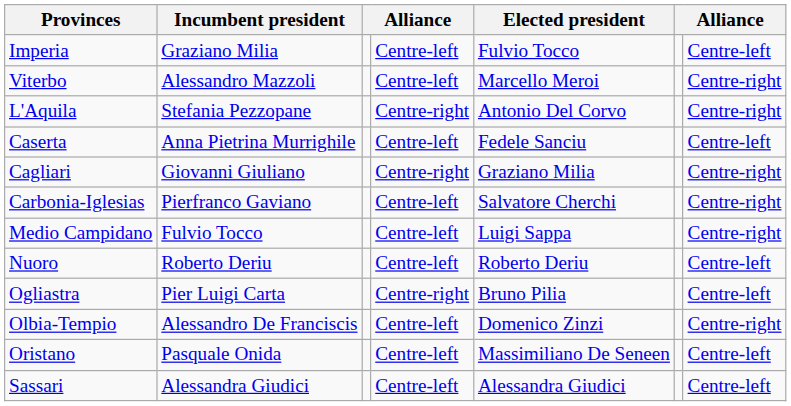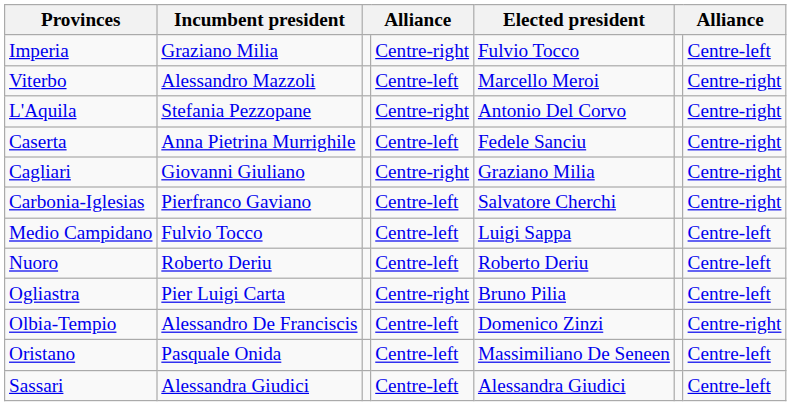(417, 50) Centre-left -> (422, 50) Centre-right
(729, 141) Centre-left -> (735, 141) Centre-right
(735, 232) Centre-right -> (729, 232) Centre-left
